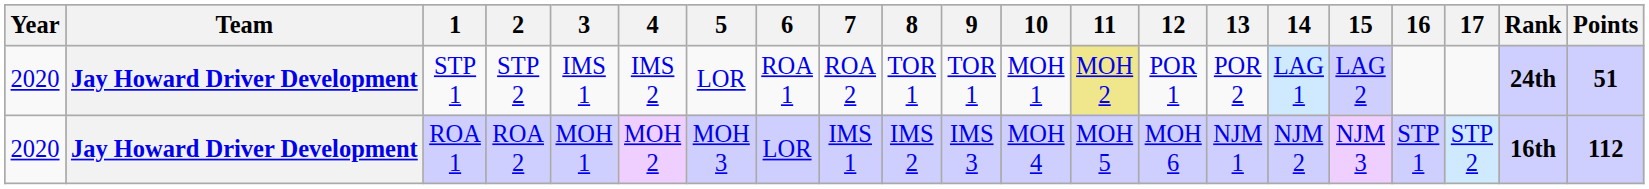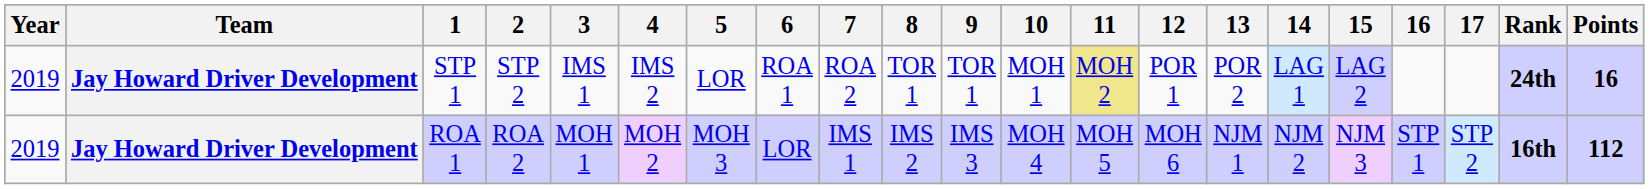(35, 79) 2020 -> (35, 79) 2019
(1606, 79) 51 -> (1606, 79) 16
(35, 149) 2020 -> (35, 149) 2019
